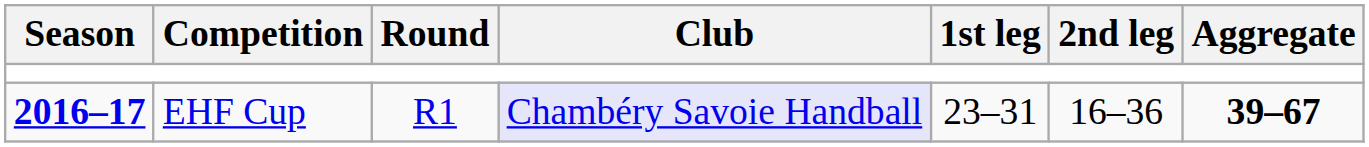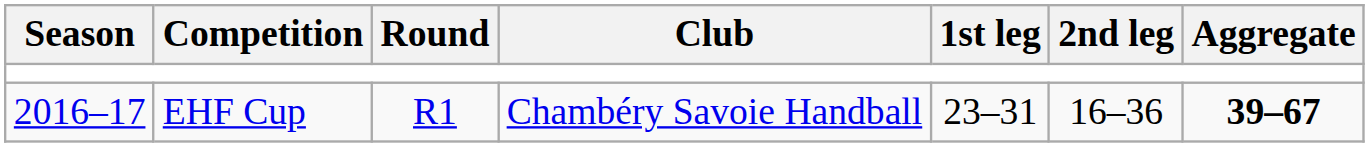(80, 111) bold -> (80, 111) normal
(714, 111) lavender background -> (714, 111) no background
